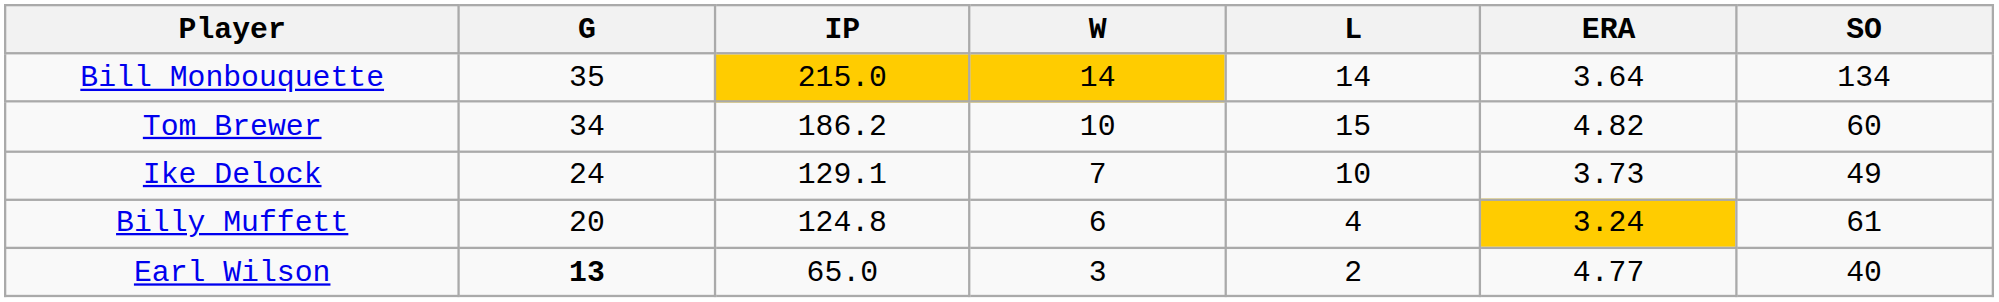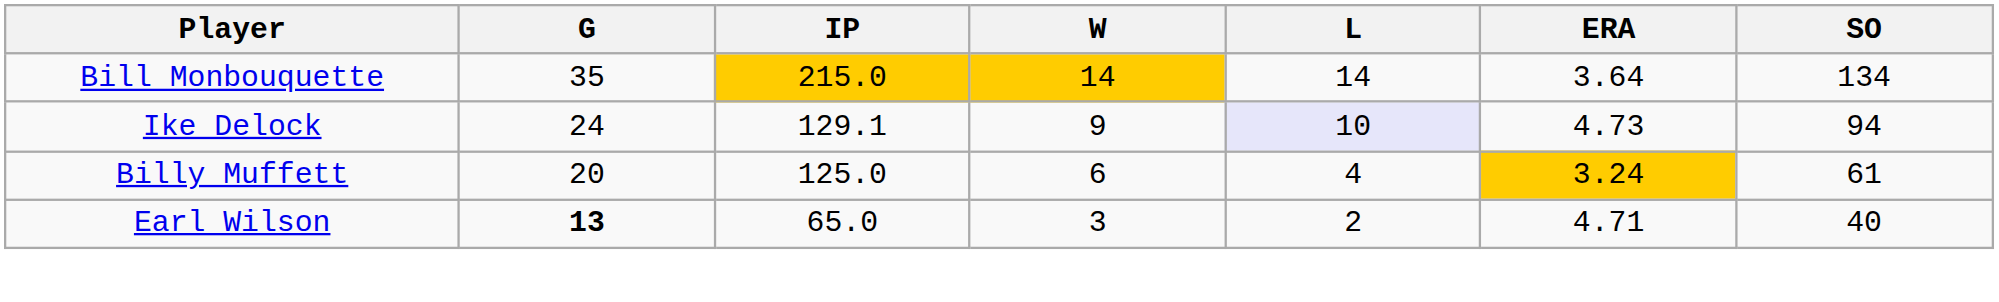- row: (232, 126)
(1098, 175) 7 -> (1098, 126) 9
(1353, 175) no background -> (1353, 126) lavender background
(1609, 175) 3.73 -> (1609, 126) 4.73
(1864, 175) 49 -> (1864, 126) 94
(842, 223) 124.8 -> (842, 175) 125.0
(1609, 272) 4.77 -> (1609, 223) 4.71
